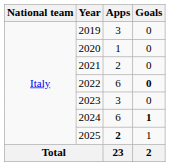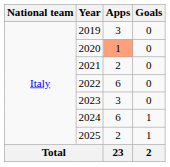(118, 48) no background -> (118, 48) lightsalmon background
(149, 83) bold -> (149, 83) normal
(149, 118) bold -> (149, 118) normal
(118, 135) bold -> (118, 135) normal
